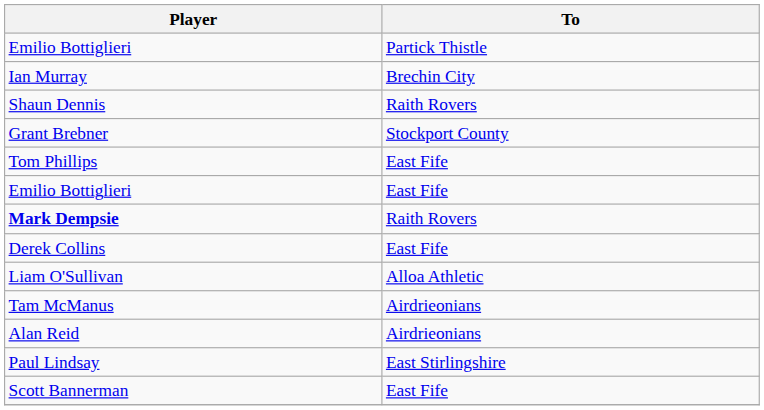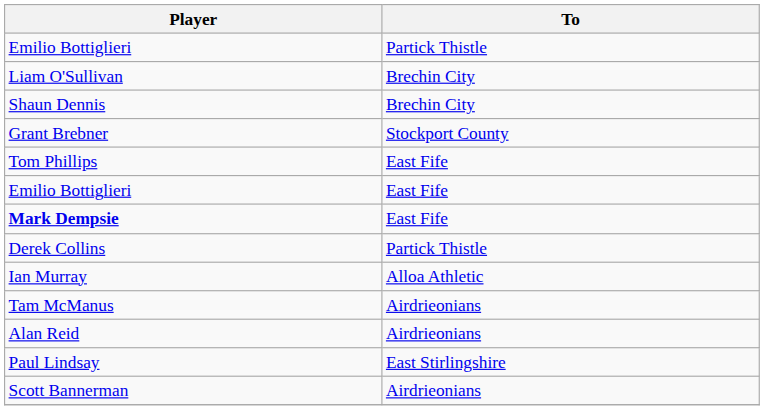(48, 76) Ian Murray -> (66, 76) Liam O'Sullivan
(431, 104) Raith Rovers -> (430, 104) Brechin City
(431, 218) Raith Rovers -> (417, 218) East Fife
(417, 247) East Fife -> (436, 247) Partick Thistle
(66, 276) Liam O'Sullivan -> (48, 276) Ian Murray
(417, 390) East Fife -> (434, 390) Airdrieonians
